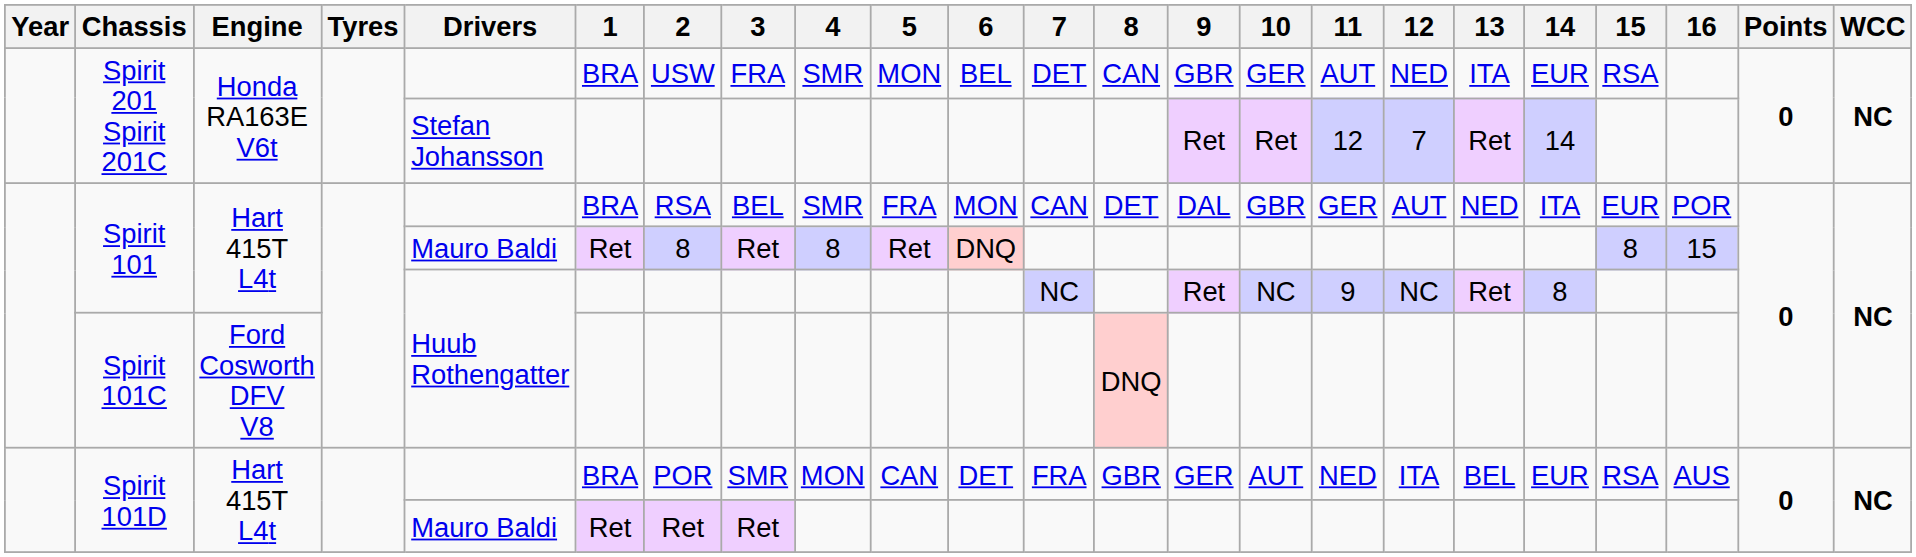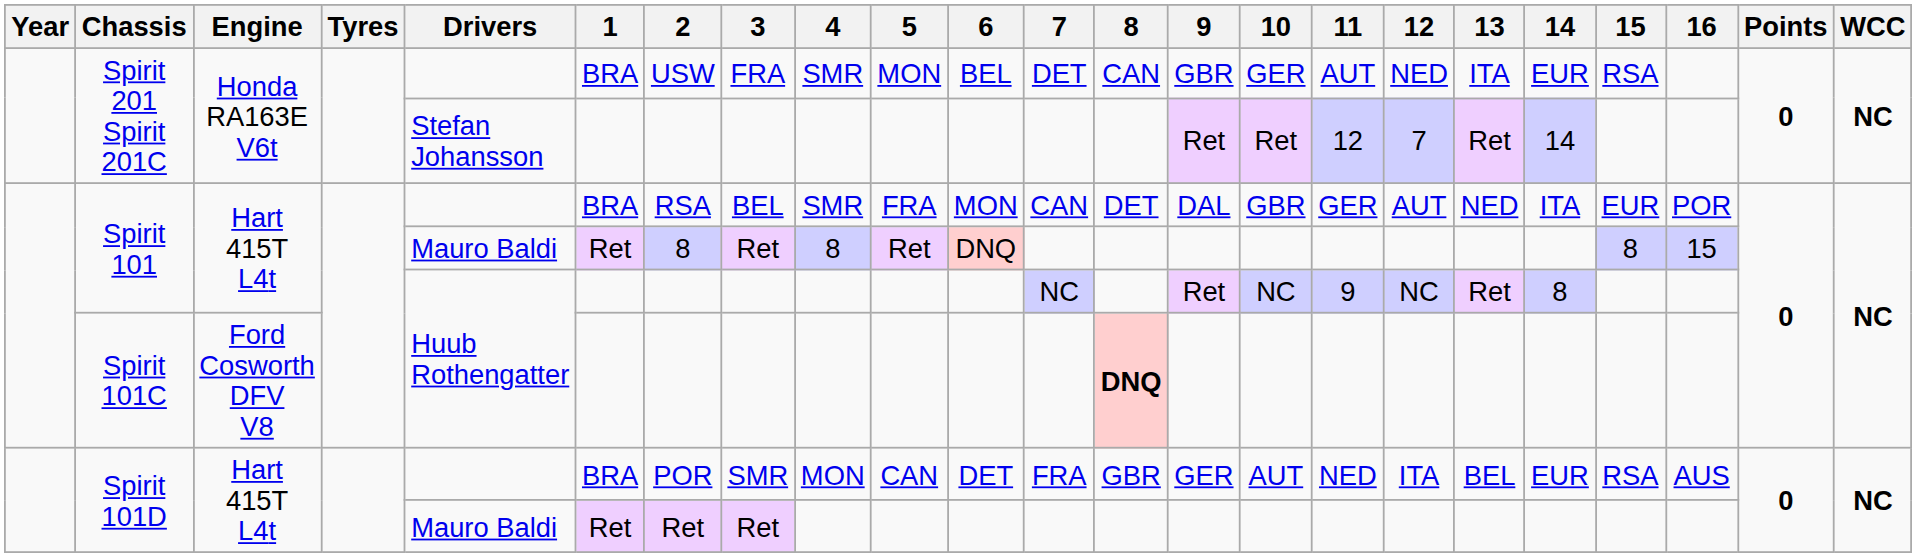(1131, 381) normal -> (1131, 381) bold
